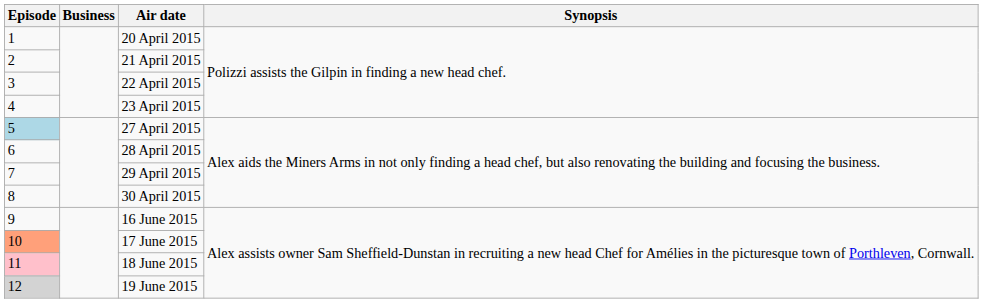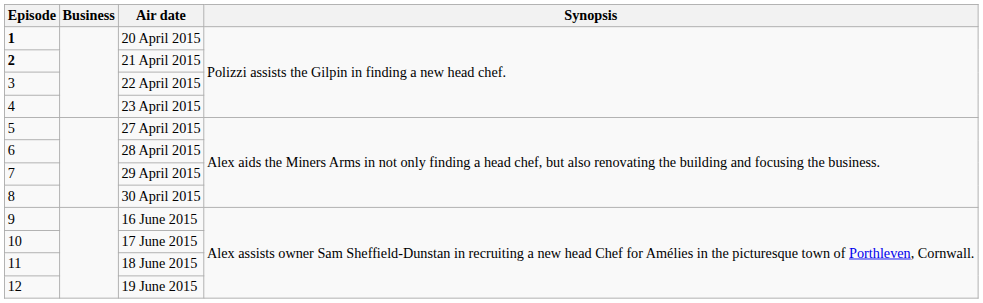(11, 38) normal -> (11, 38) bold
(11, 60) normal -> (11, 60) bold
(11, 128) lightblue background -> (11, 128) no background
(15, 241) lightsalmon background -> (15, 241) no background
(15, 264) pink background -> (15, 264) no background
(15, 286) lightgrey background -> (15, 286) no background
